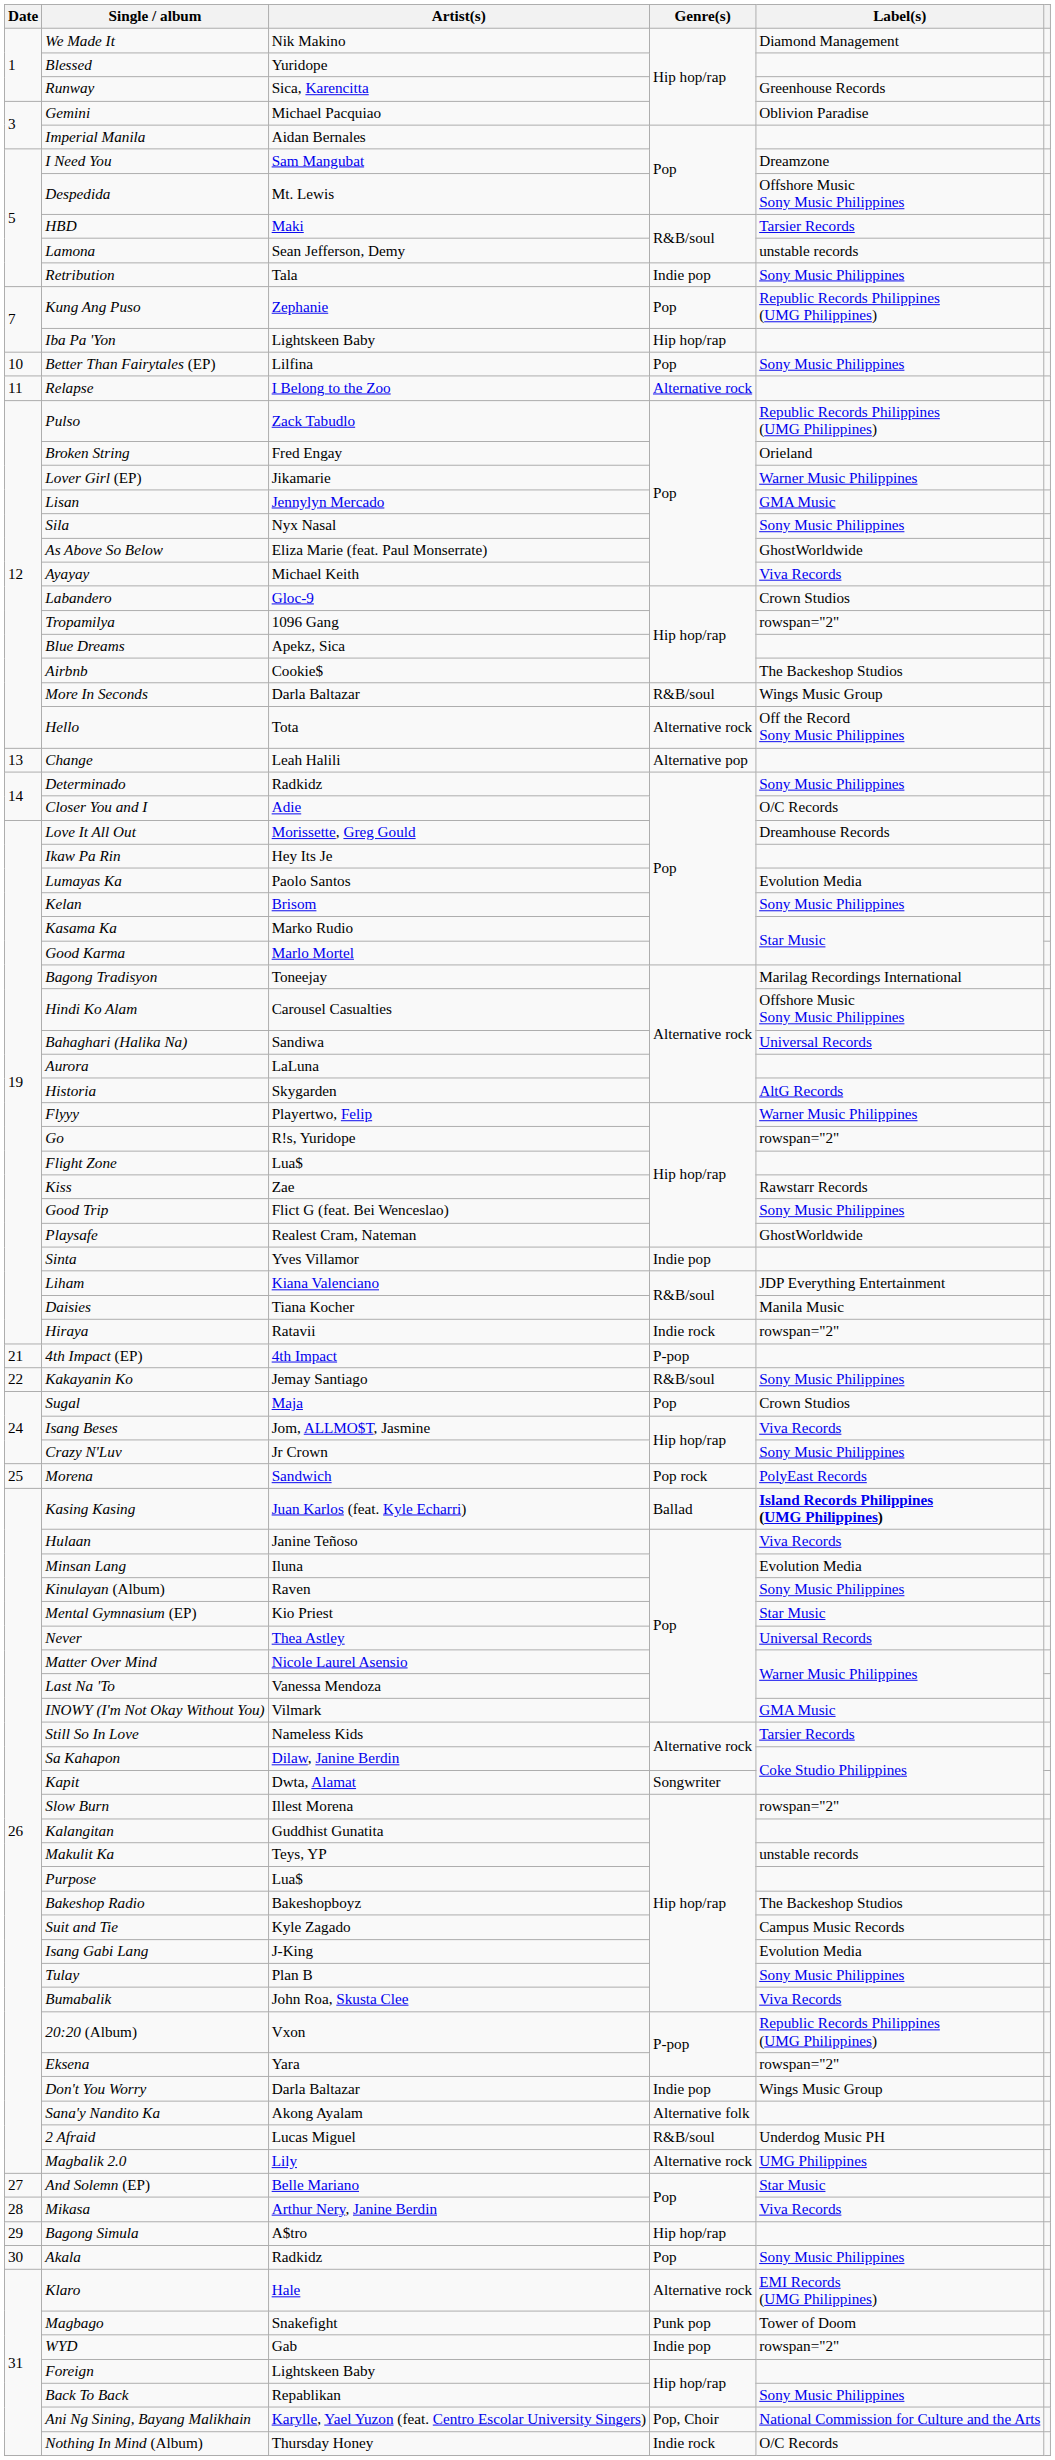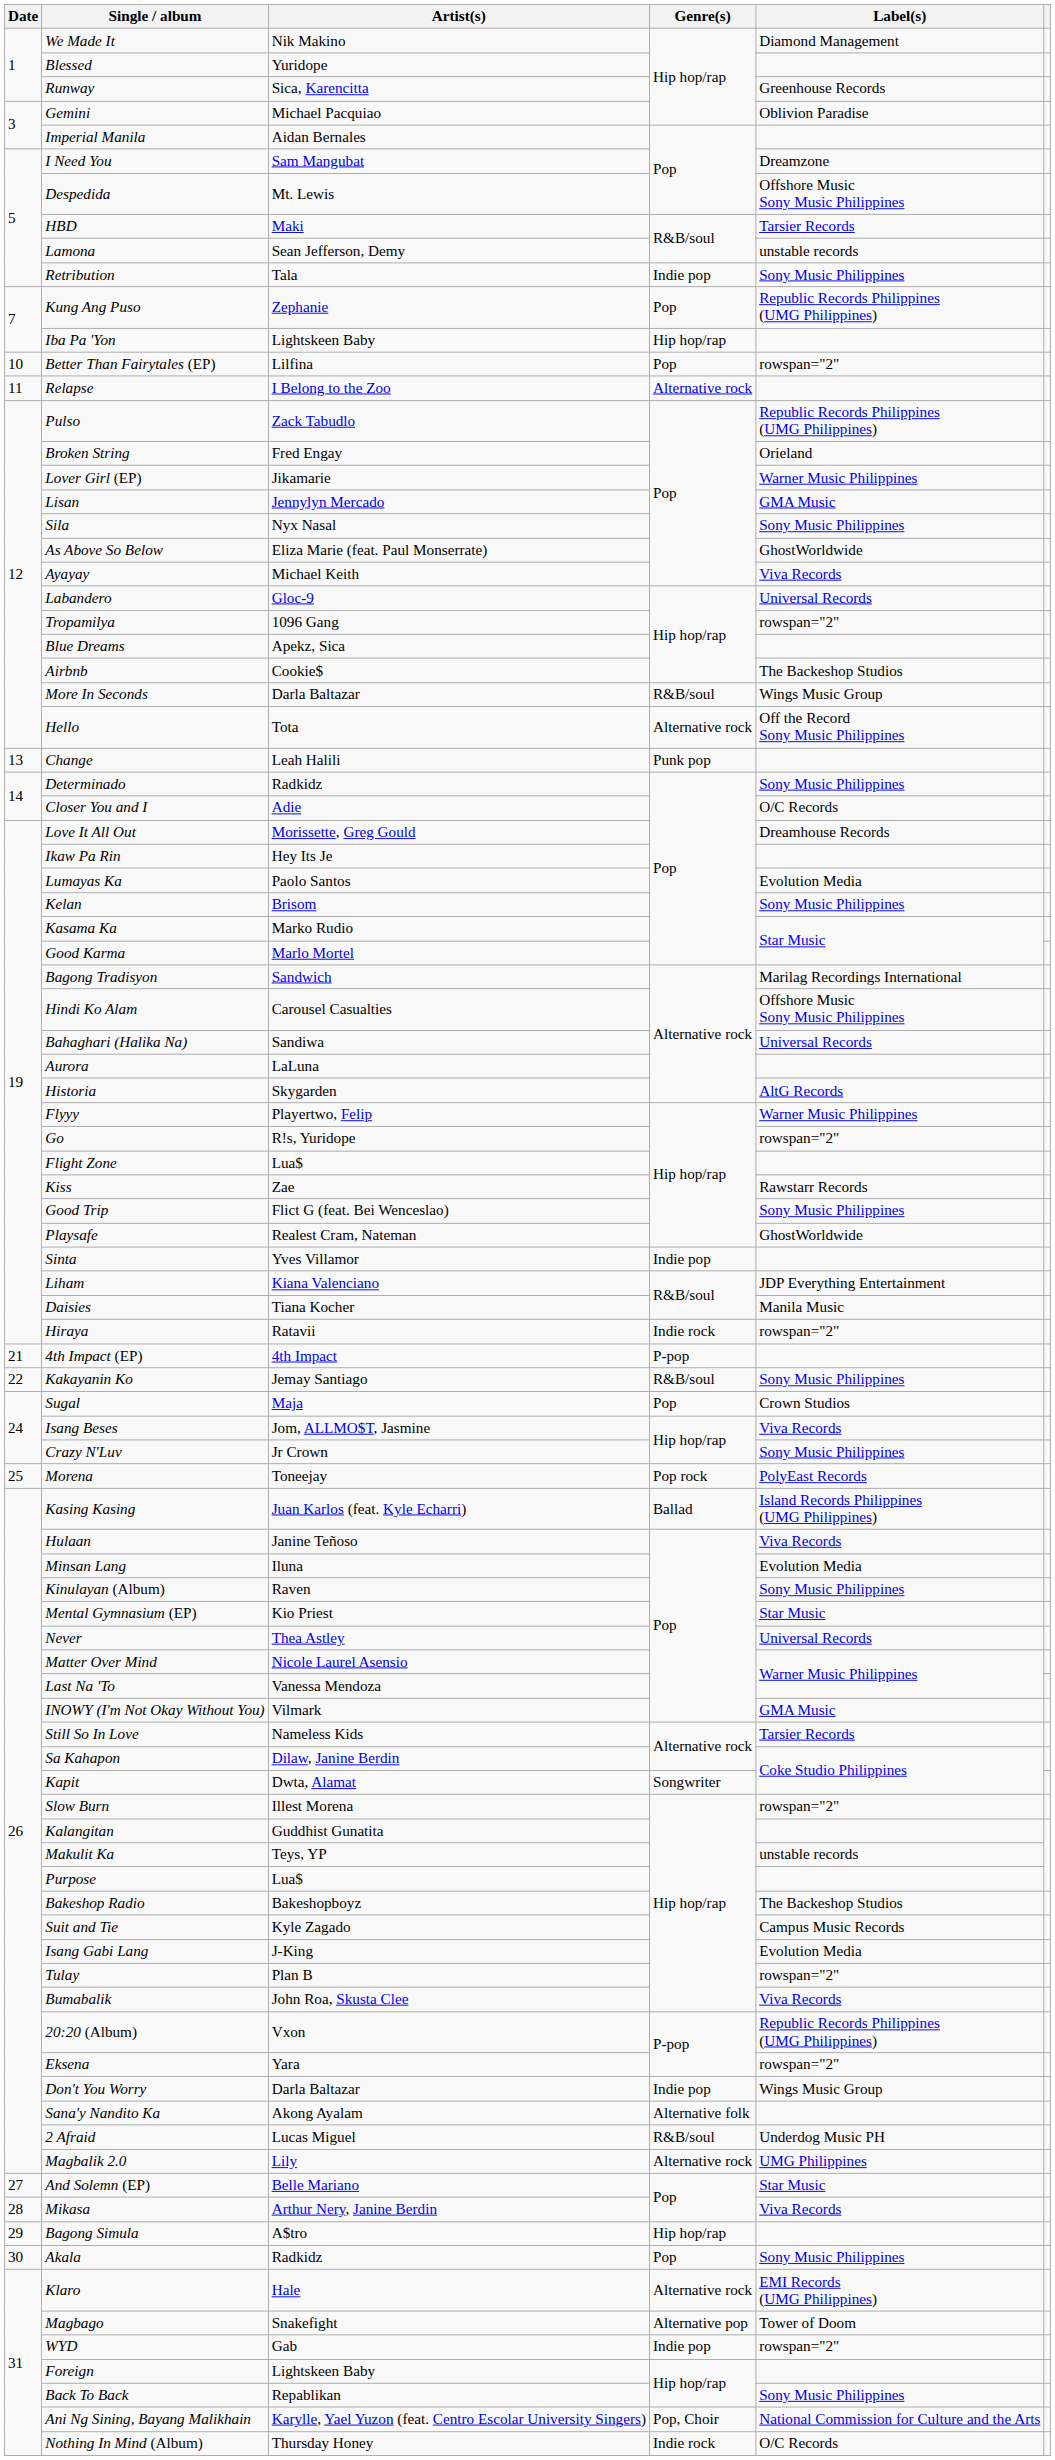(832, 364) Sony Music Philippines -> (799, 364) rowspan="2"
(805, 598) Crown Studios -> (816, 598) Universal Records
(700, 759) Alternative pop -> (682, 759) Punk pop
(299, 976) Toneejay -> (302, 976) Sandwich
(302, 1476) Sandwich -> (299, 1476) Toneejay
(846, 1508) bold -> (841, 1508) normal
(832, 1975) Sony Music Philippines -> (799, 1975) rowspan="2"
(682, 2322) Punk pop -> (700, 2322) Alternative pop
